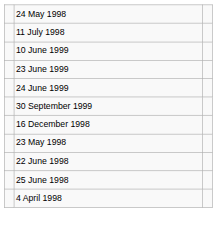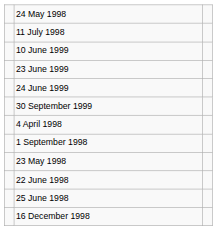rows swapped: (39, 198) <-> (53, 124)
+ row: (52, 143)
